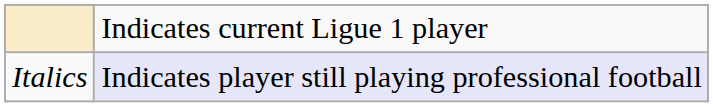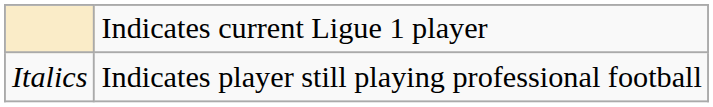(402, 76) lavender background -> (402, 76) no background
